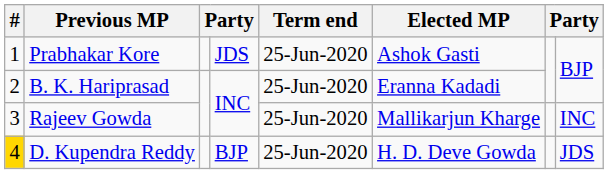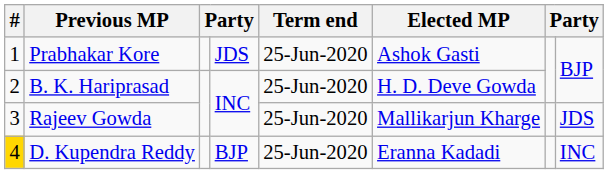(439, 86) Eranna Kadadi -> (456, 86) H. D. Deve Gowda
(578, 119) INC -> (577, 119) JDS
(456, 151) H. D. Deve Gowda -> (439, 151) Eranna Kadadi
(577, 151) JDS -> (578, 151) INC
